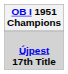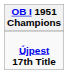(34, 55) lightgrey background -> (34, 55) no background
